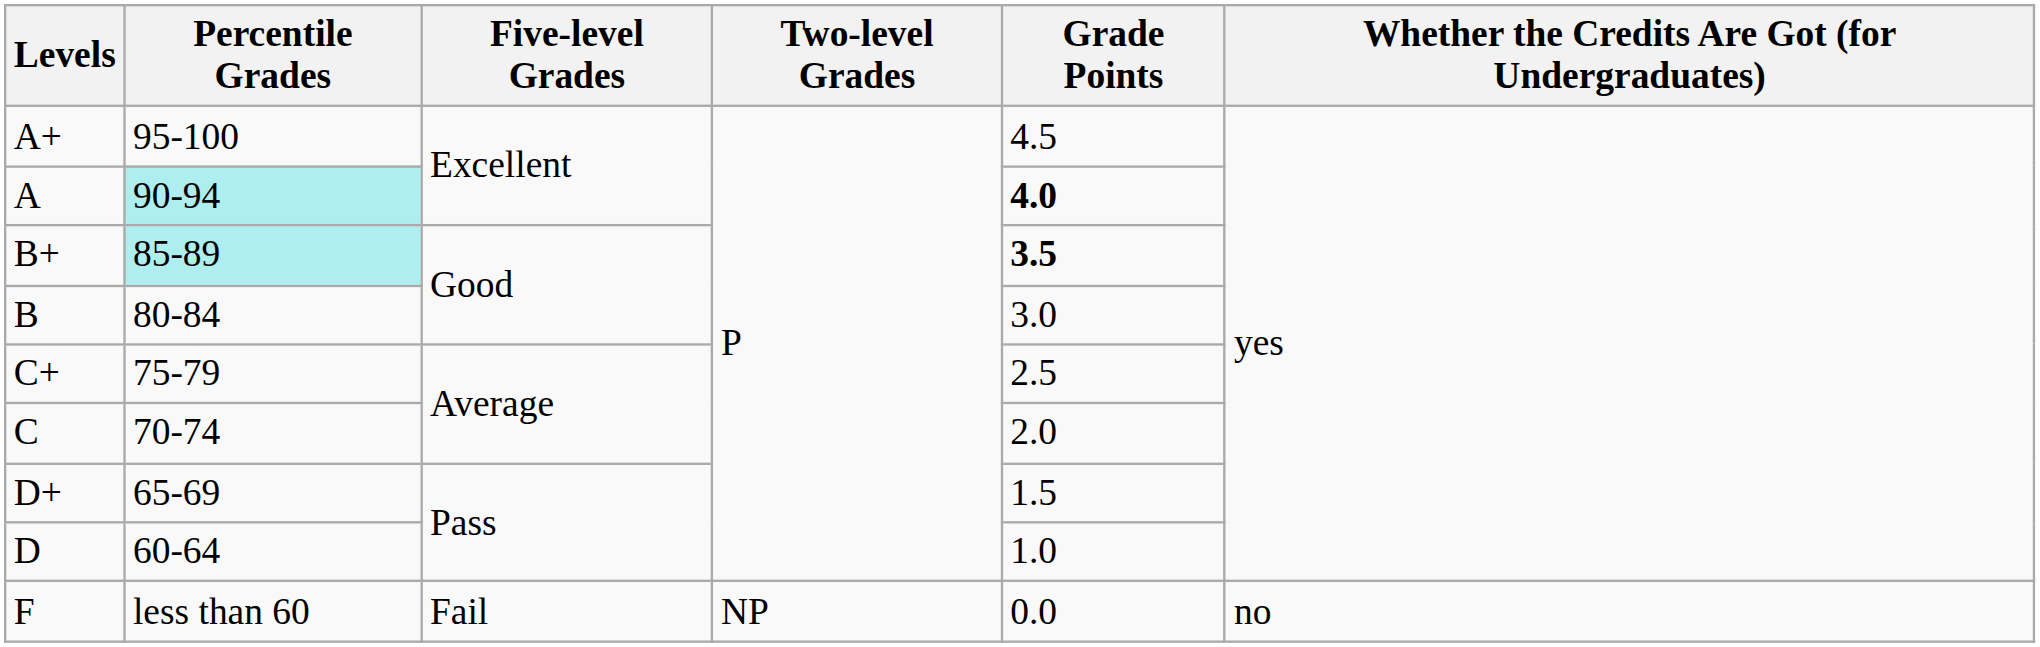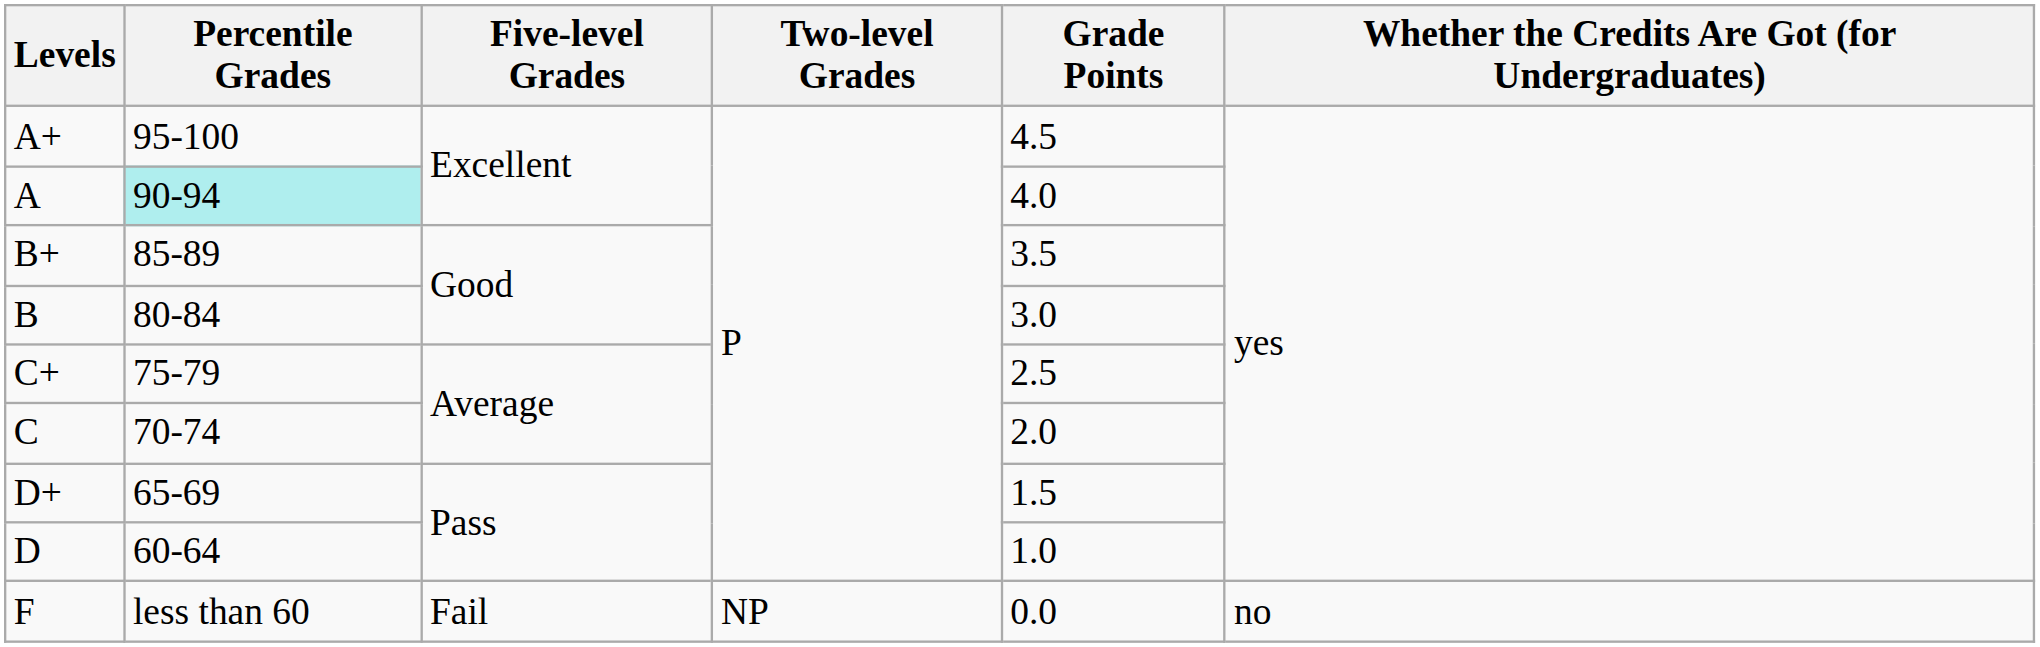(1034, 195) bold -> (1034, 195) normal
(177, 254) paleturquoise background -> (177, 254) no background
(1034, 254) bold -> (1034, 254) normal
